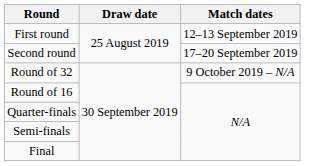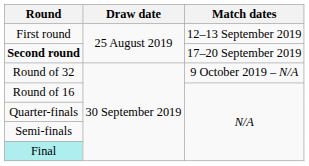(42, 53) normal -> (44, 53) bold
(42, 151) no background -> (44, 151) paleturquoise background
